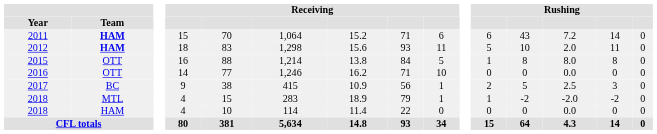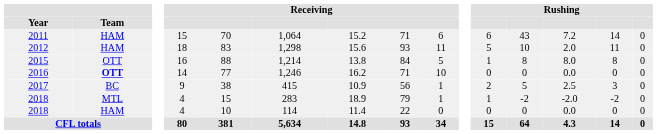(112, 35) bold -> (112, 35) normal
(112, 48) bold -> (112, 48) normal
(112, 73) normal -> (112, 73) bold
